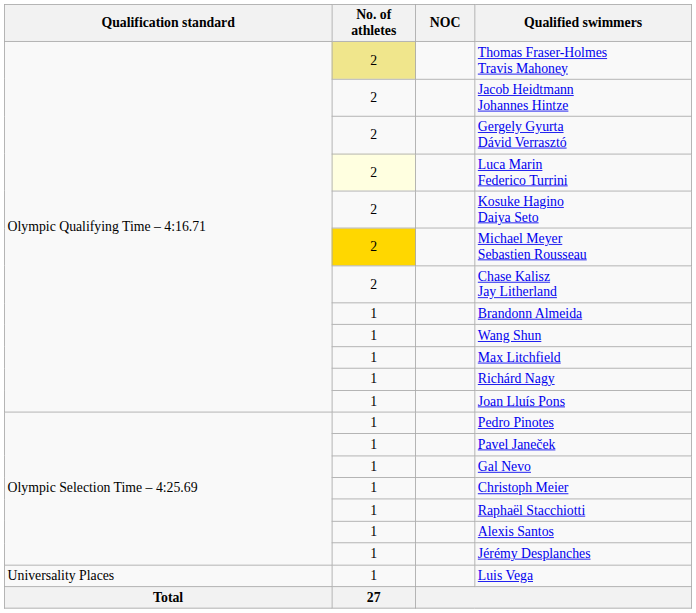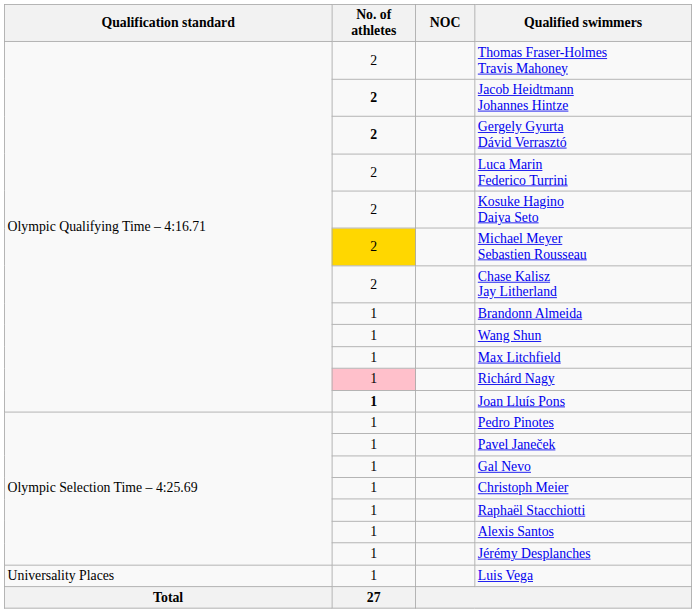(374, 60) khaki background -> (374, 60) no background
(374, 97) normal -> (374, 97) bold
(374, 135) normal -> (374, 135) bold
(374, 172) lightyellow background -> (374, 172) no background
(374, 379) no background -> (374, 379) pink background
(374, 401) normal -> (374, 401) bold
